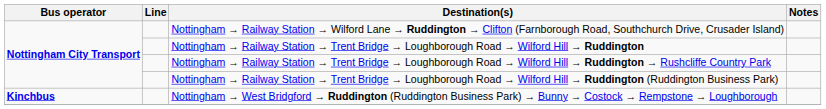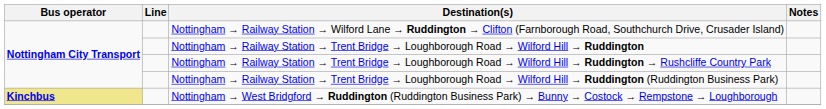(31, 96) no background -> (31, 96) khaki background
